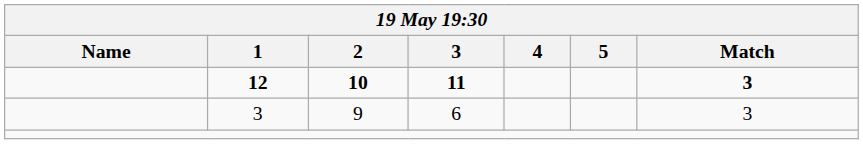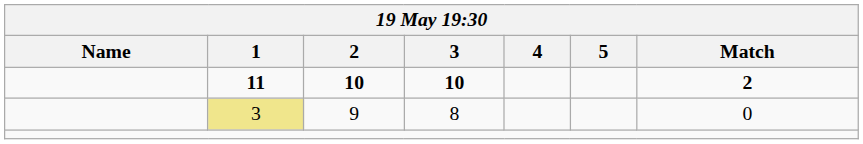(258, 82) 12 -> (256, 82) 11
(456, 82) 11 -> (454, 82) 10
(747, 82) 3 -> (747, 82) 2
(258, 113) no background -> (256, 113) khaki background
(456, 113) 6 -> (454, 113) 8
(747, 113) 3 -> (747, 113) 0
